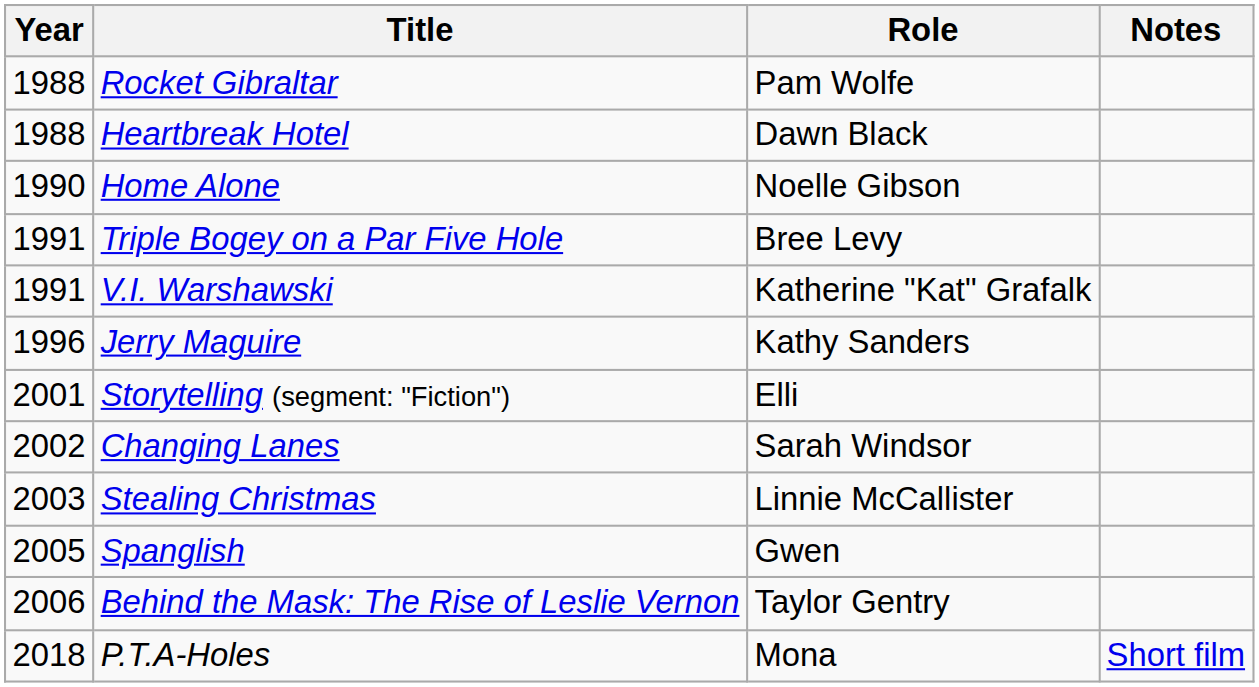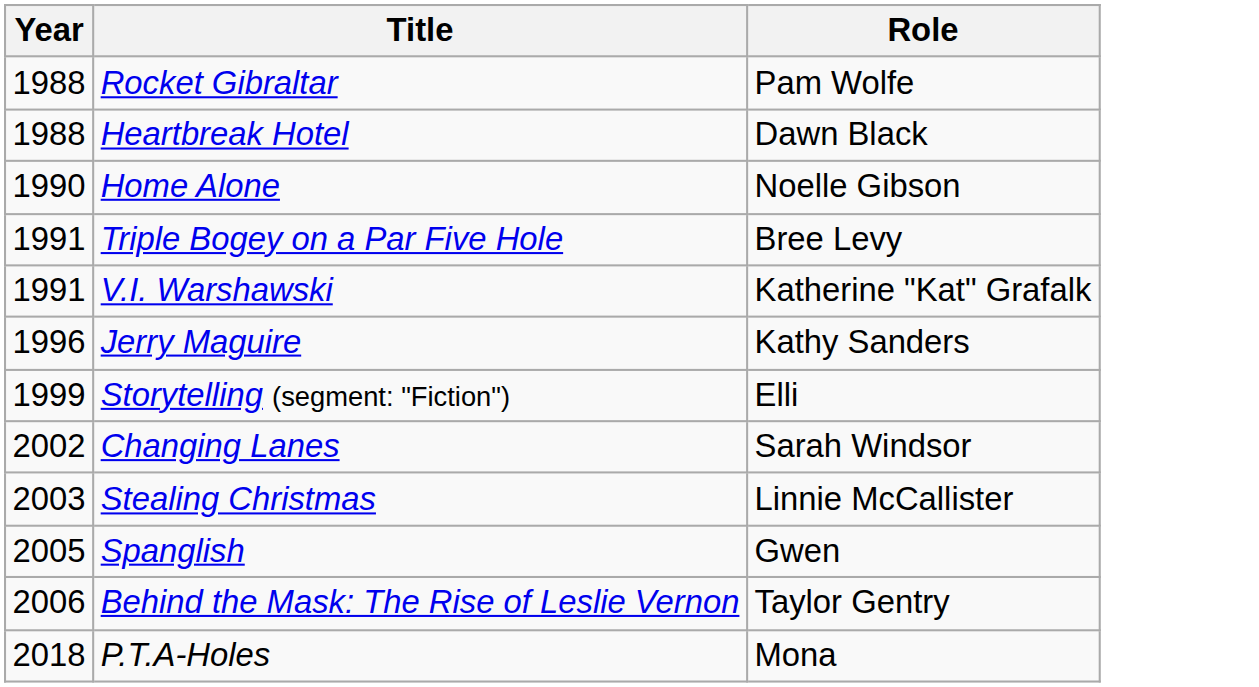- column: (1176, 30)
(49, 394) 2001 -> (49, 394) 1999
